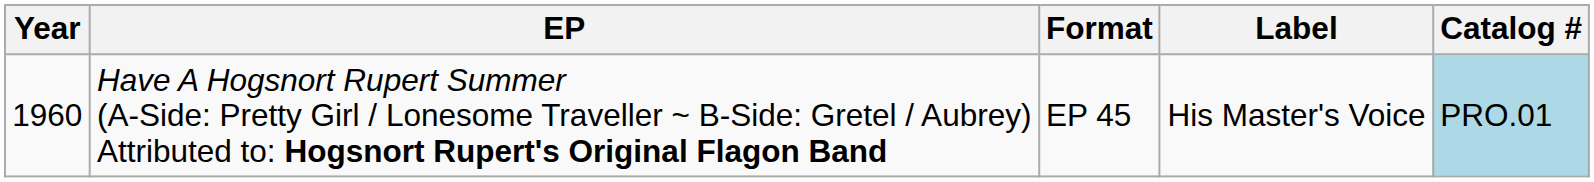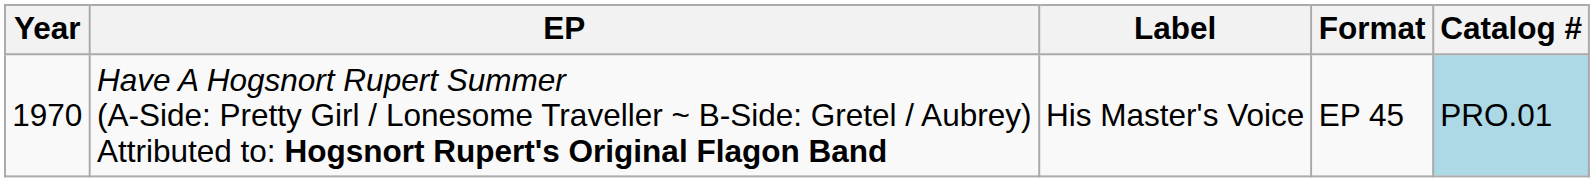columns swapped: (1099, 29) <-> (1296, 29)
(47, 114) 1960 -> (47, 114) 1970
